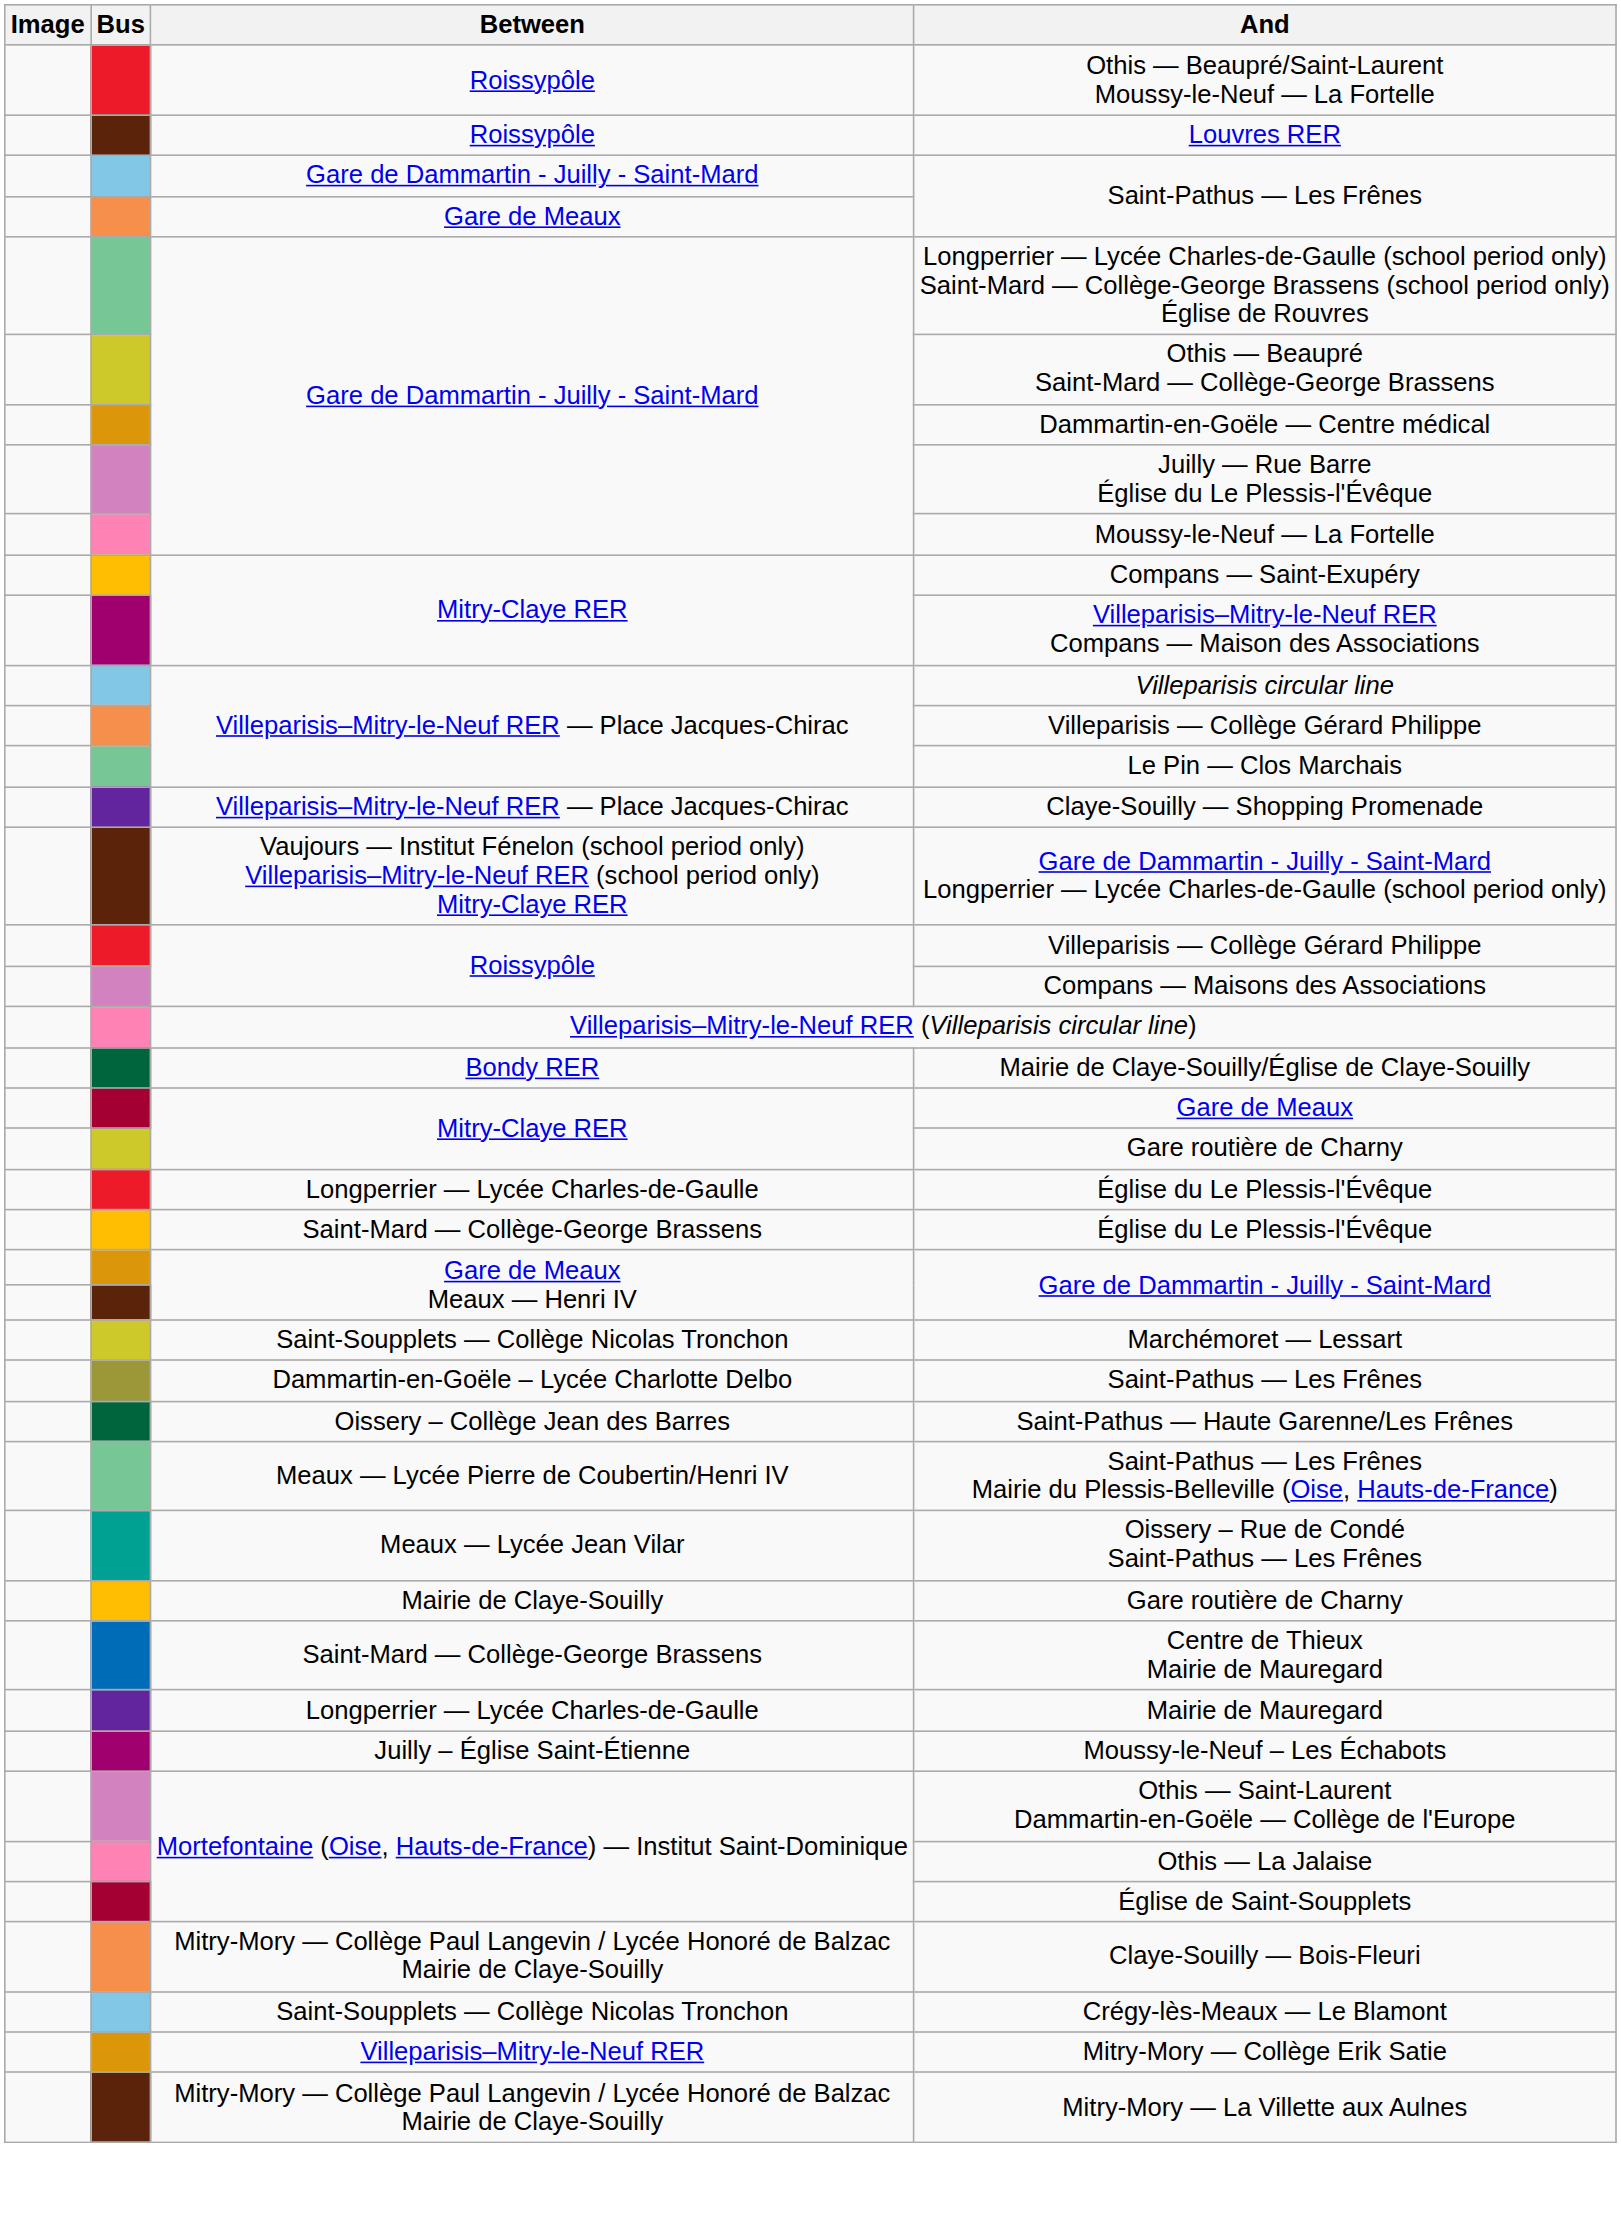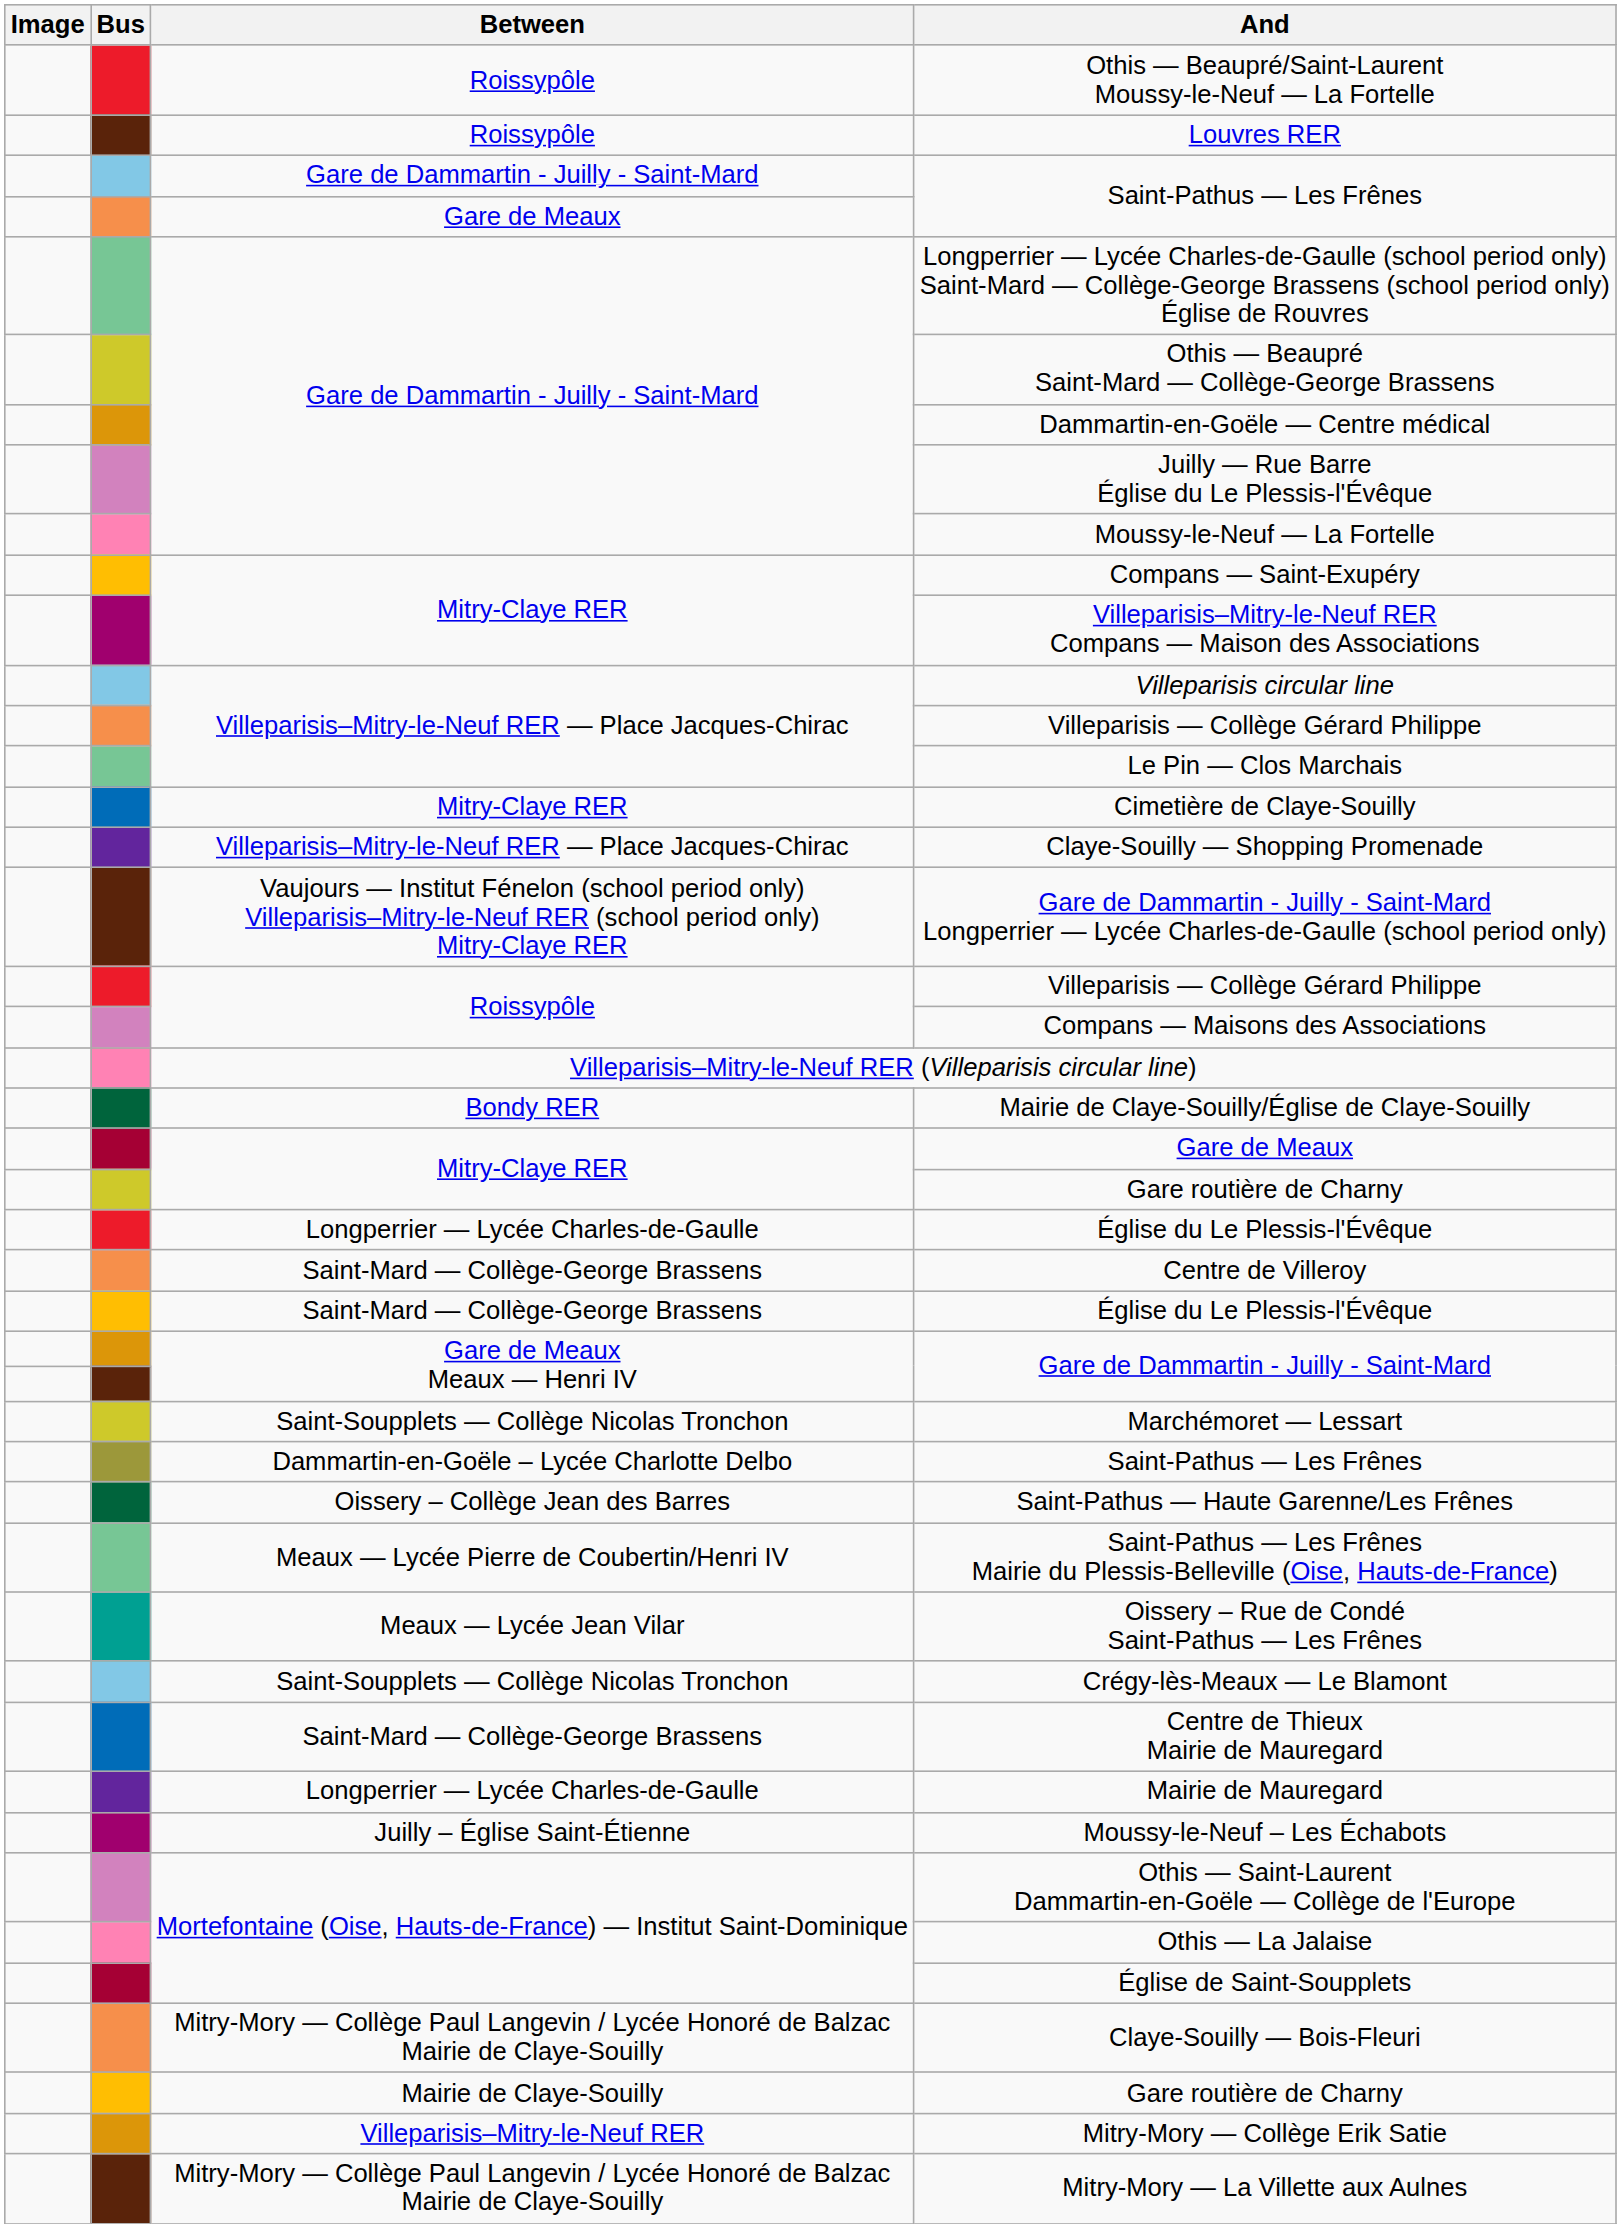+ row: (532, 806)
+ row: (532, 1270)
rows swapped: (532, 2011) <-> (532, 1600)
